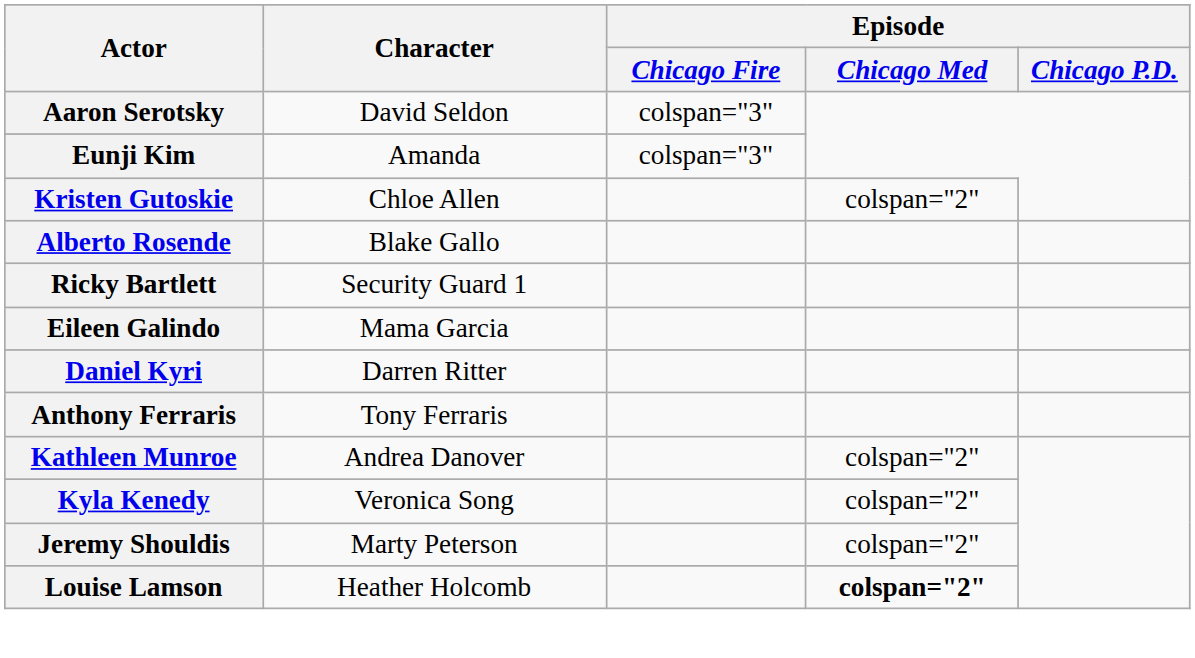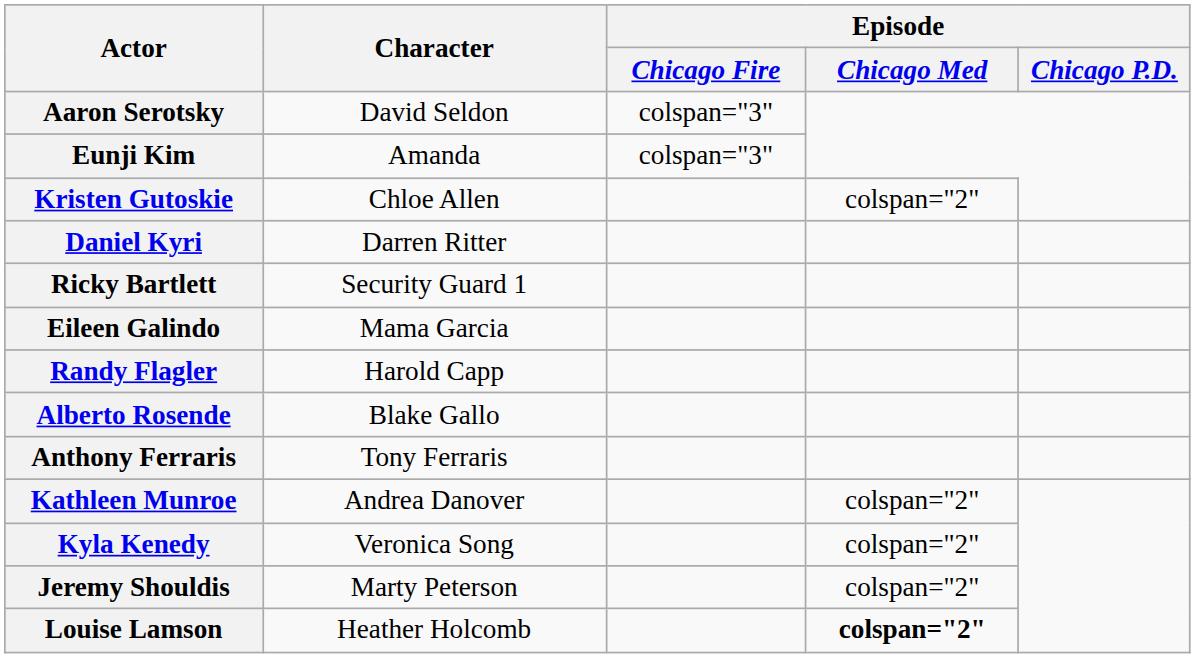rows swapped: (134, 241) <-> (134, 371)
+ row: (134, 371)
